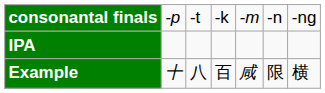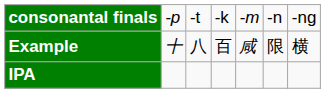rows swapped: (22, 44) <-> (43, 73)
